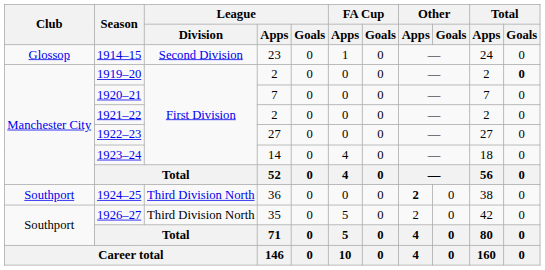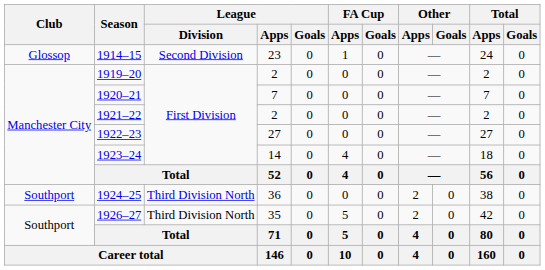(522, 74) bold -> (522, 74) normal
(416, 194) bold -> (416, 194) normal
